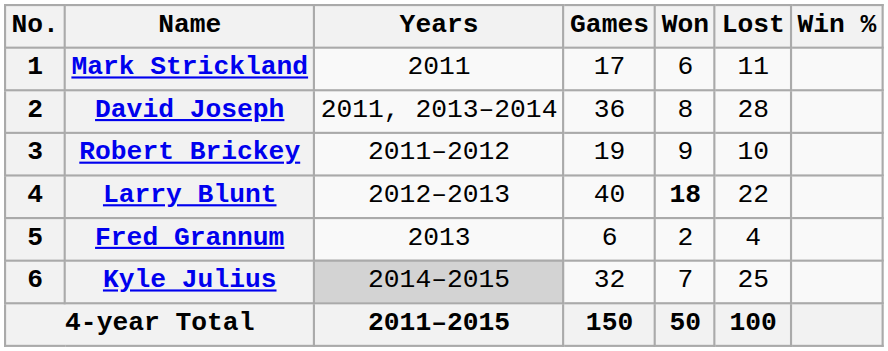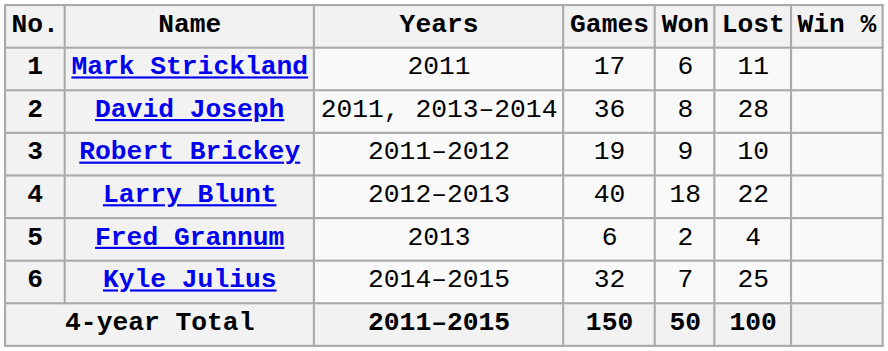(685, 197) bold -> (685, 197) normal
(439, 281) lightgrey background -> (439, 281) no background
